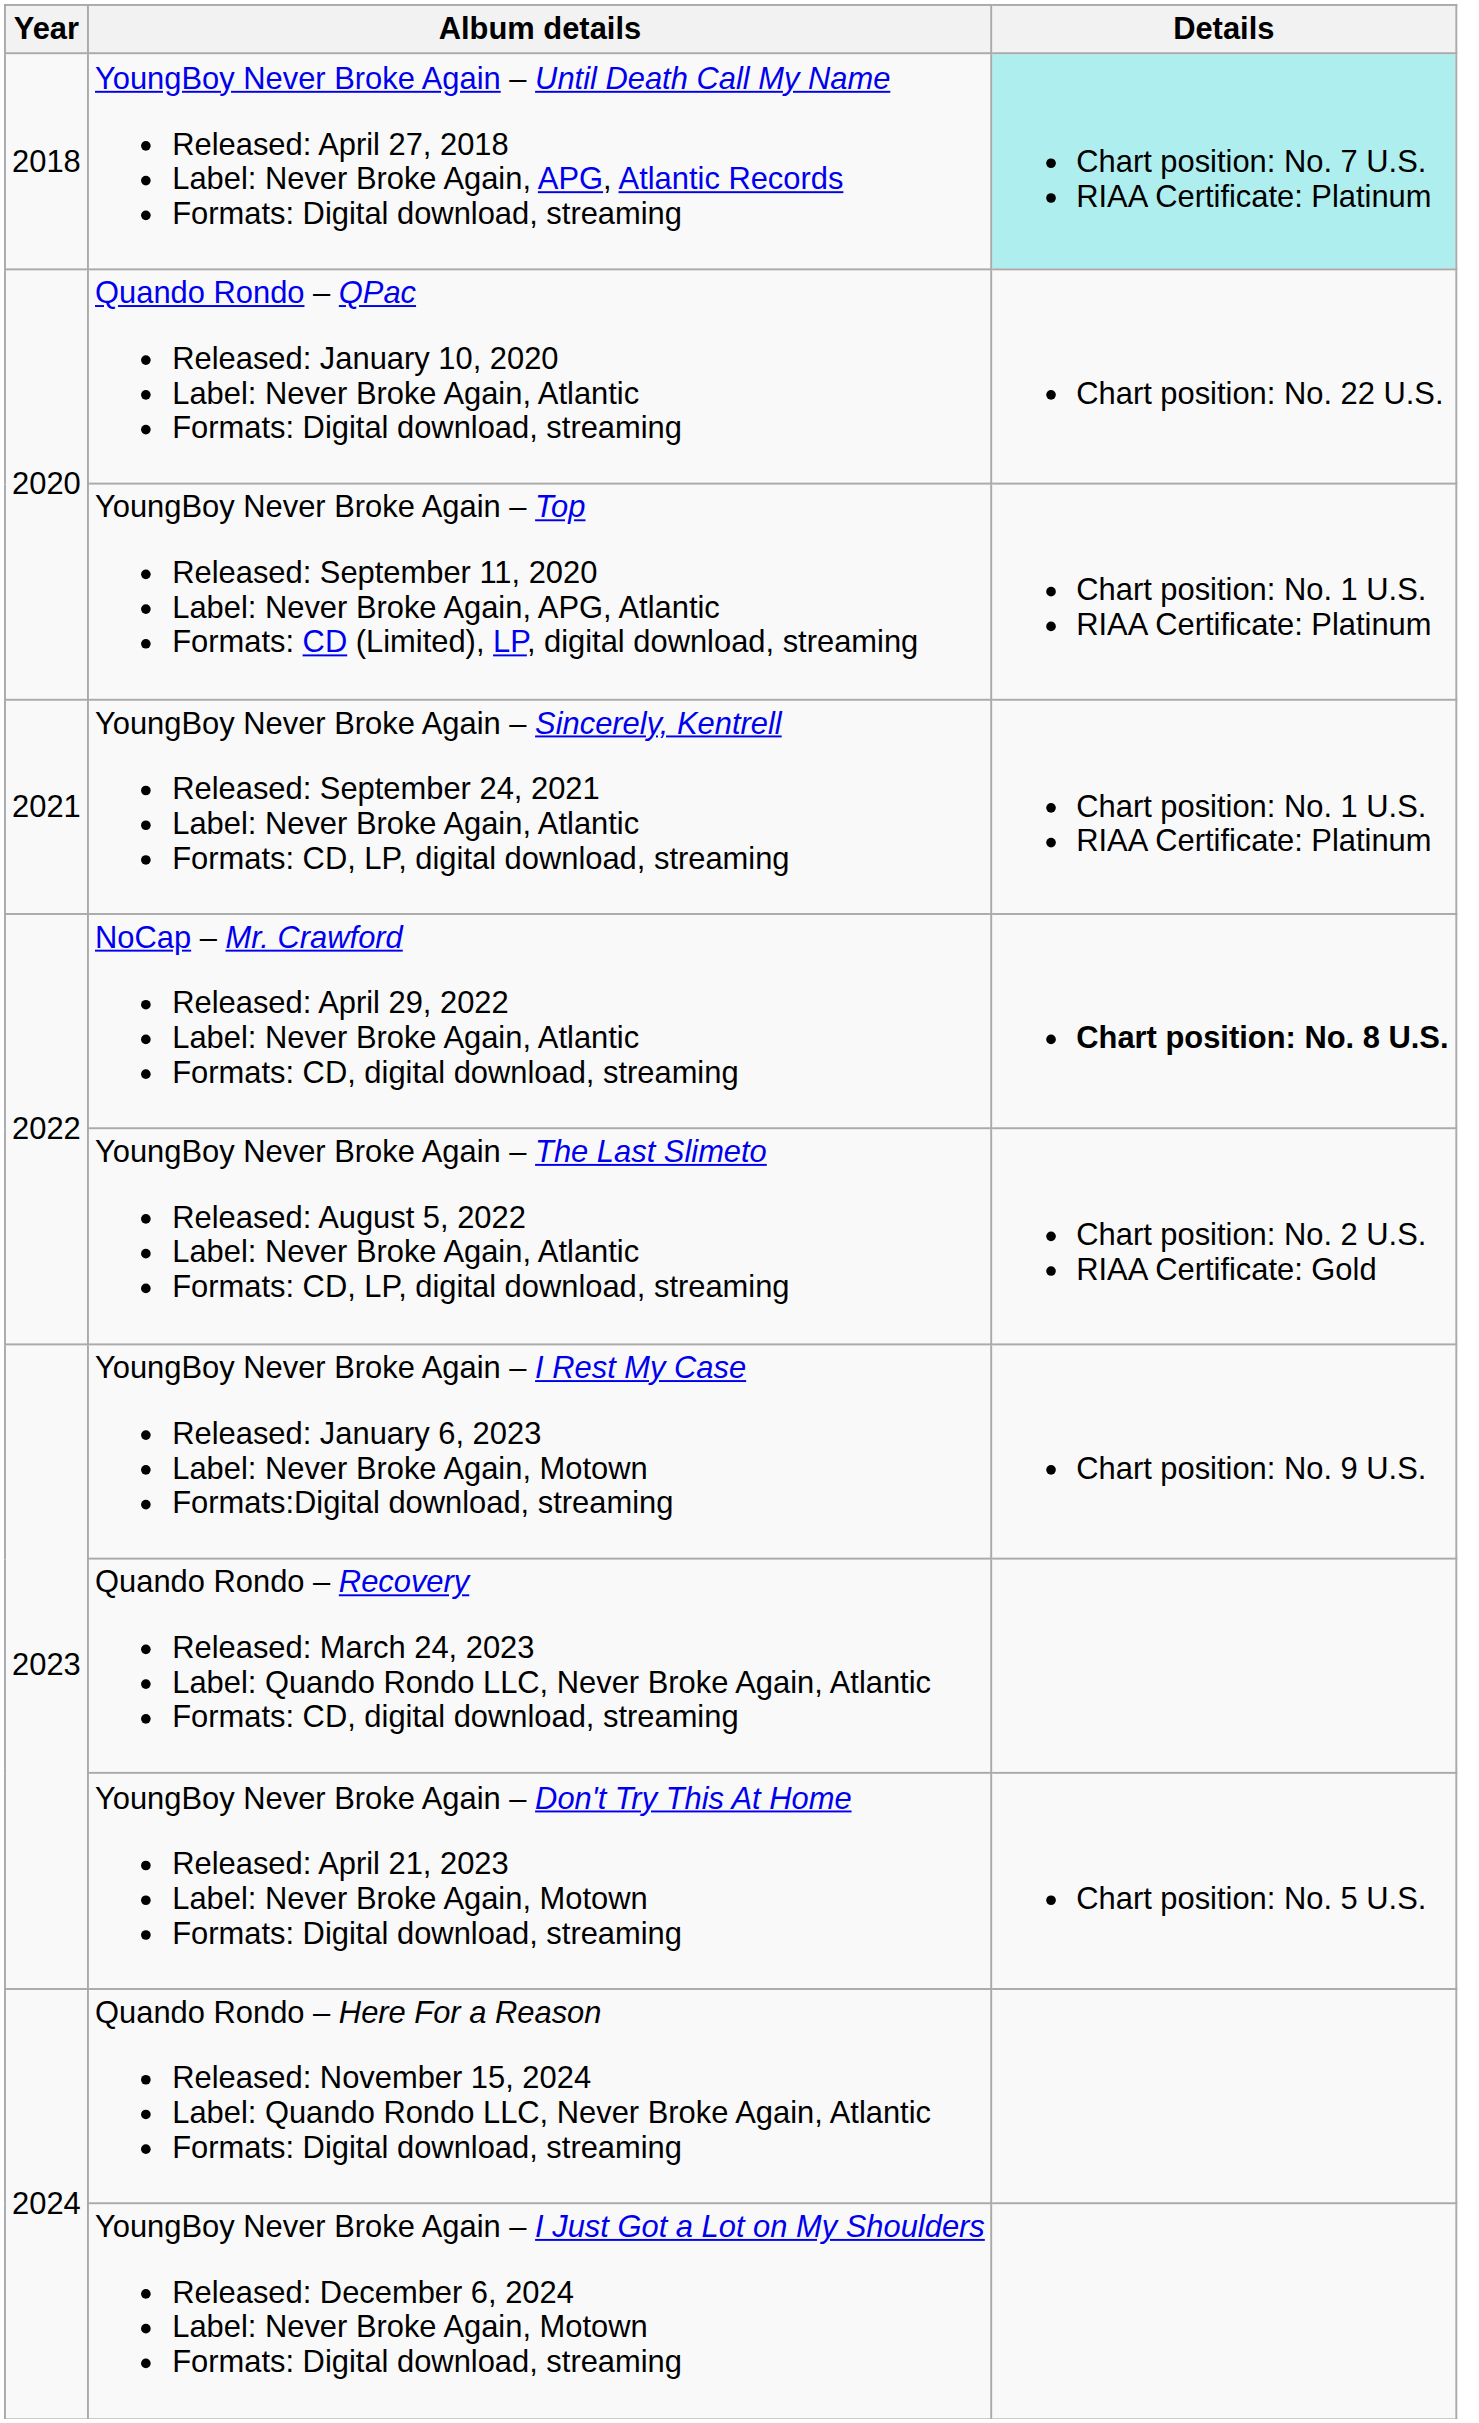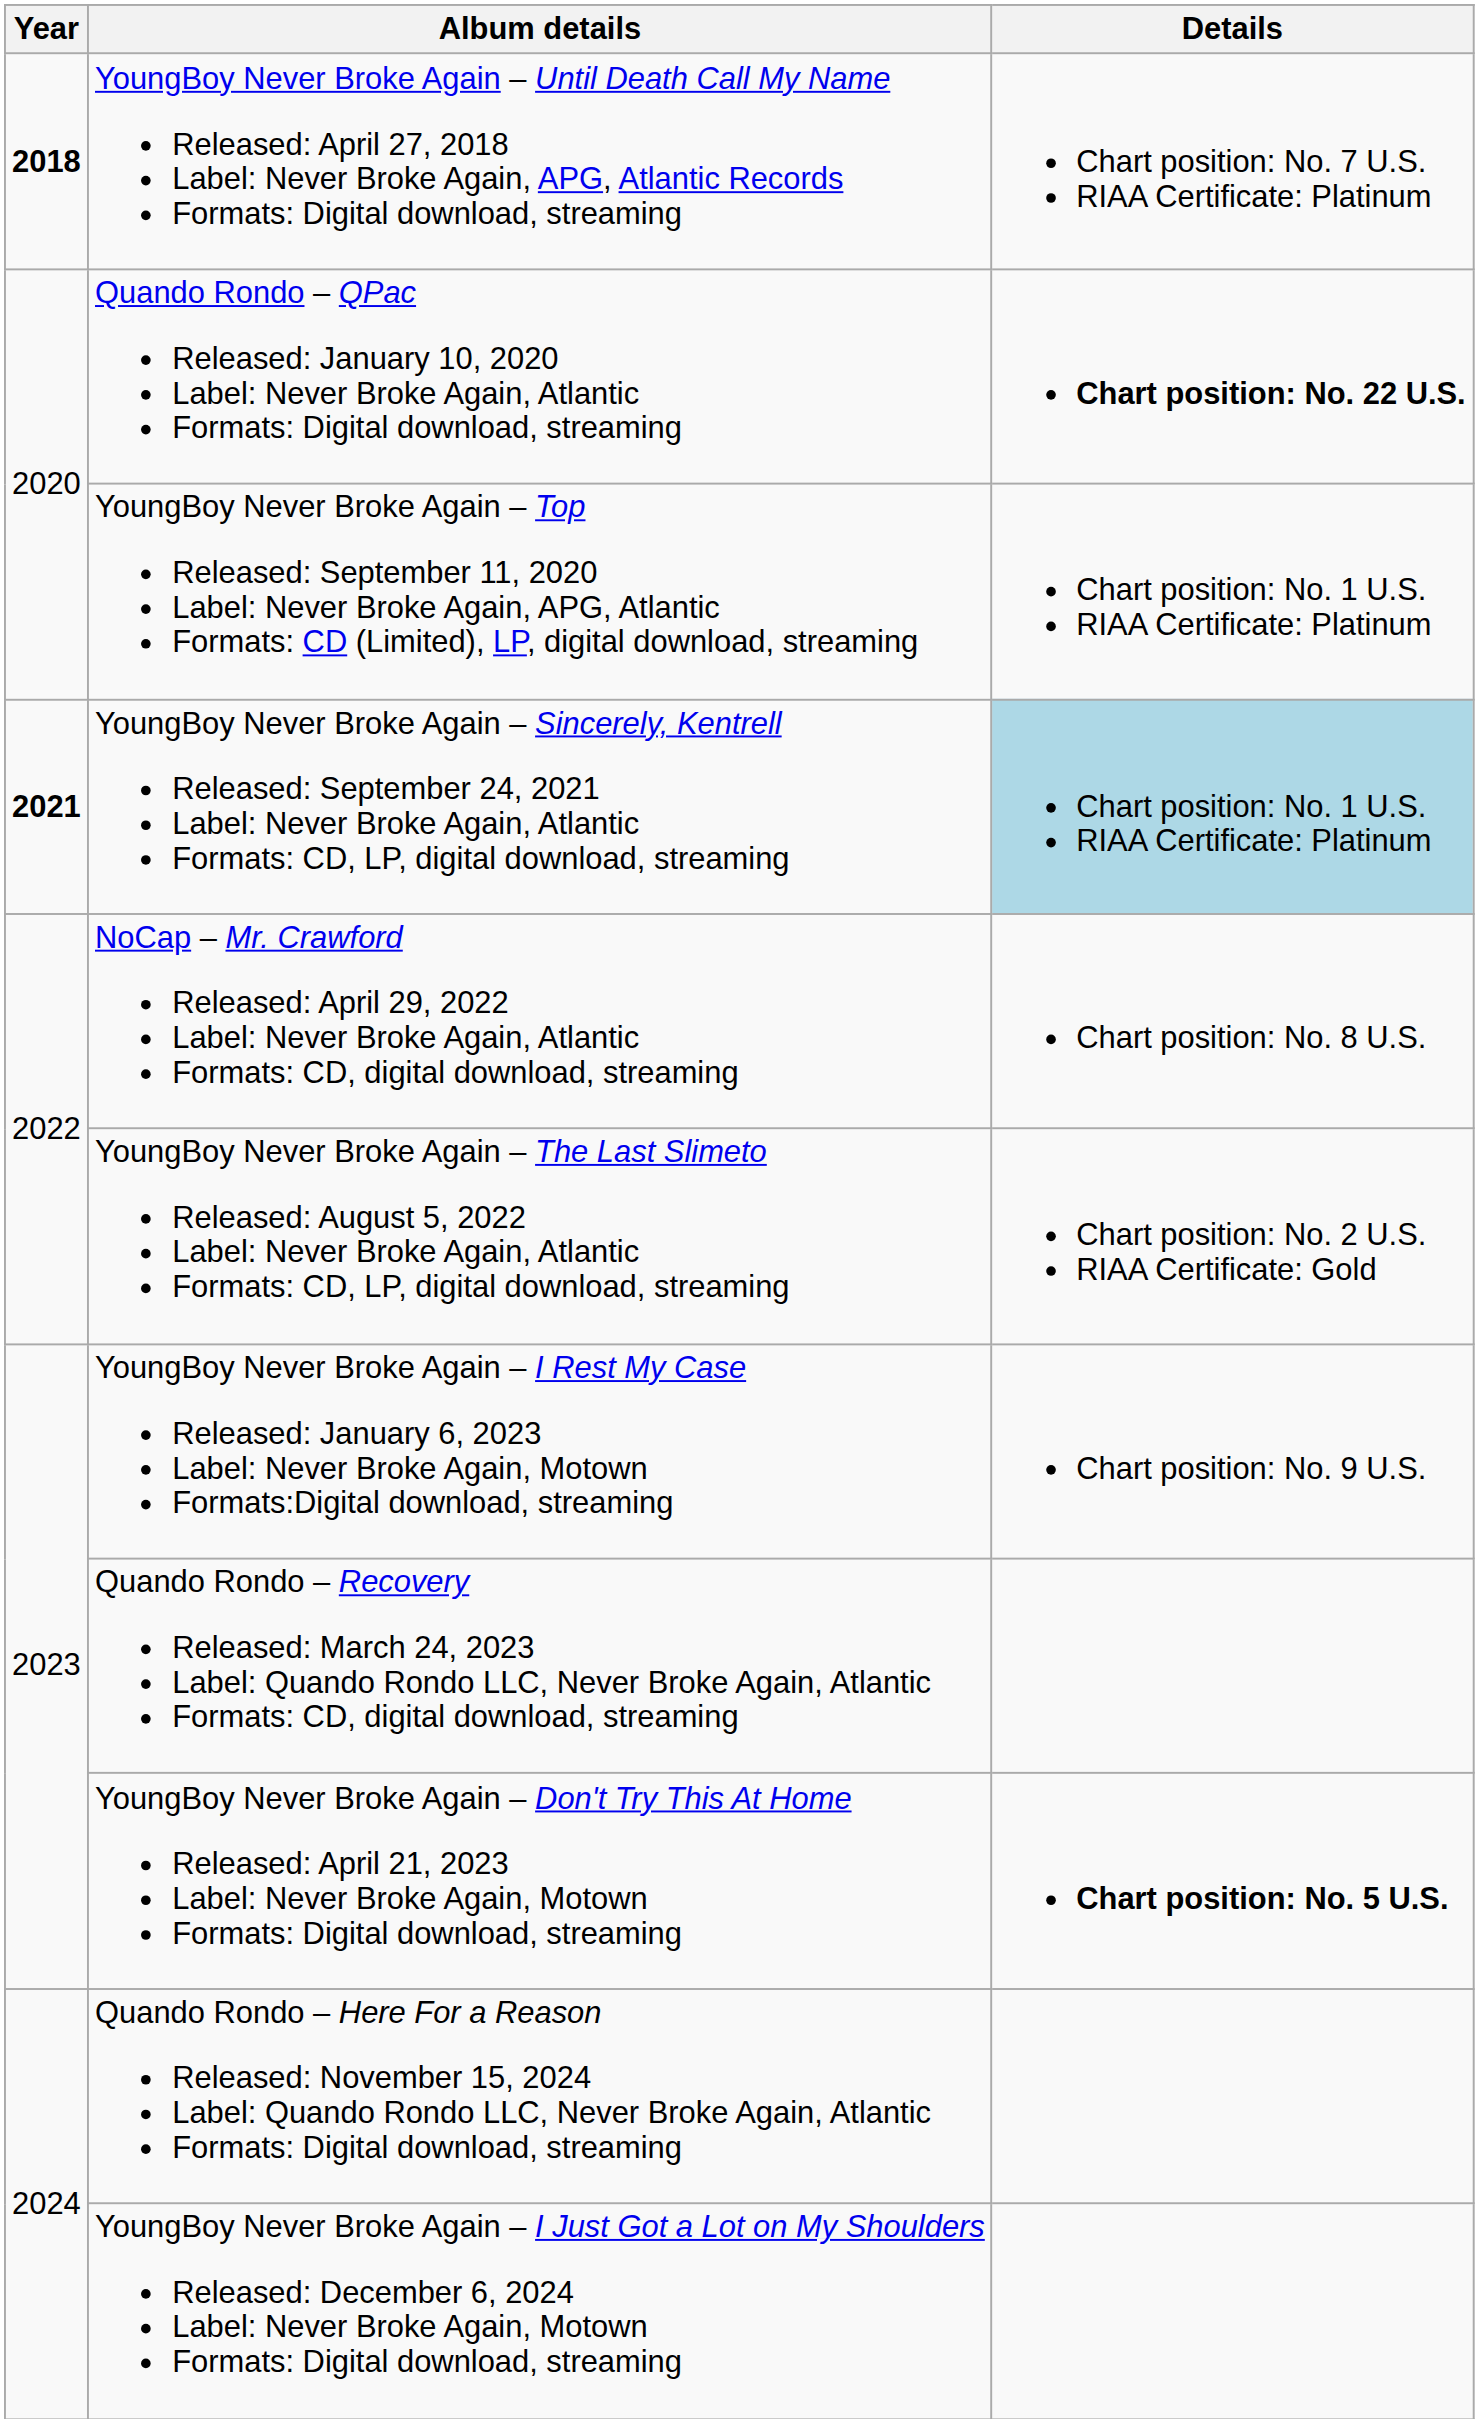(46, 160) normal -> (46, 160) bold
(1224, 179) paleturquoise background -> (1232, 179) no background
(1224, 394) normal -> (1232, 394) bold
(46, 805) normal -> (46, 805) bold
(1224, 824) no background -> (1232, 824) lightblue background
(1224, 1039) bold -> (1232, 1039) normal
(1224, 1898) normal -> (1232, 1898) bold
